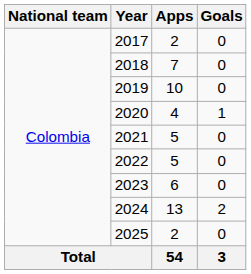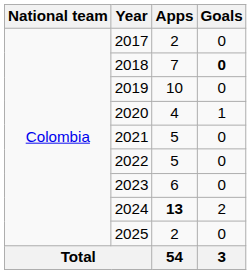(222, 64) normal -> (222, 64) bold
(174, 209) normal -> (174, 209) bold
